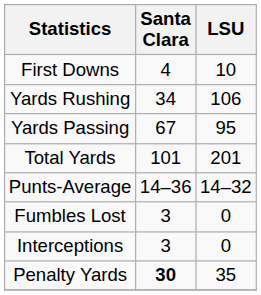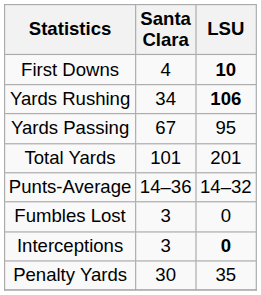(226, 69) normal -> (226, 69) bold
(226, 98) normal -> (226, 98) bold
(226, 246) normal -> (226, 246) bold
(166, 275) bold -> (166, 275) normal
